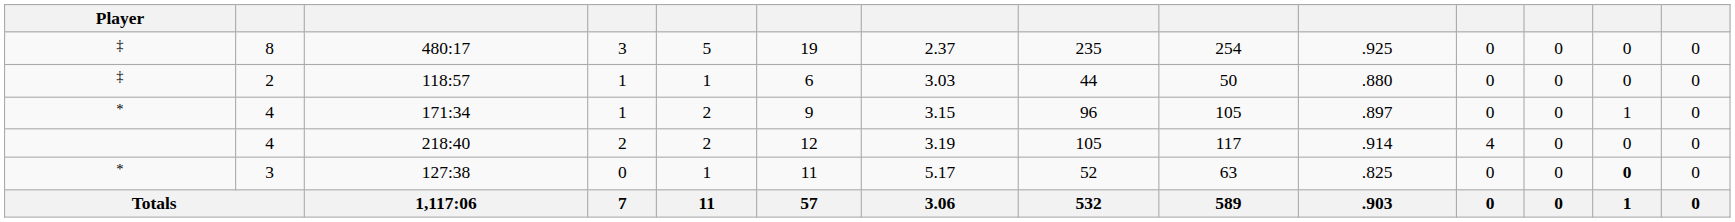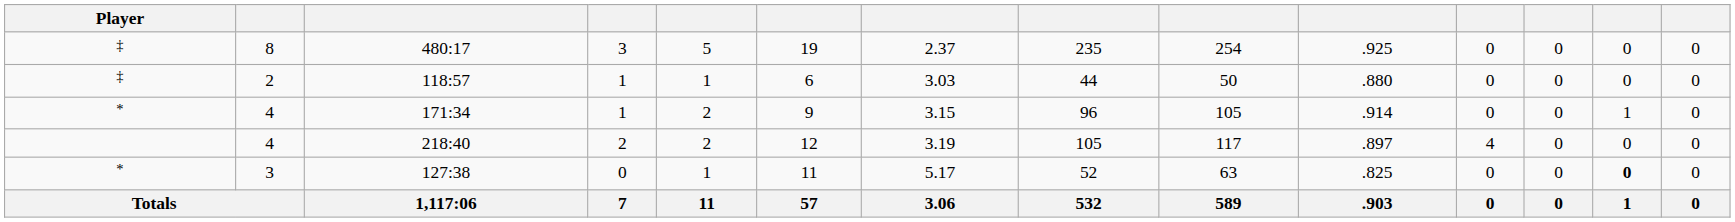(1377, 113) .897 -> (1377, 113) .914
(1377, 143) .914 -> (1377, 143) .897
